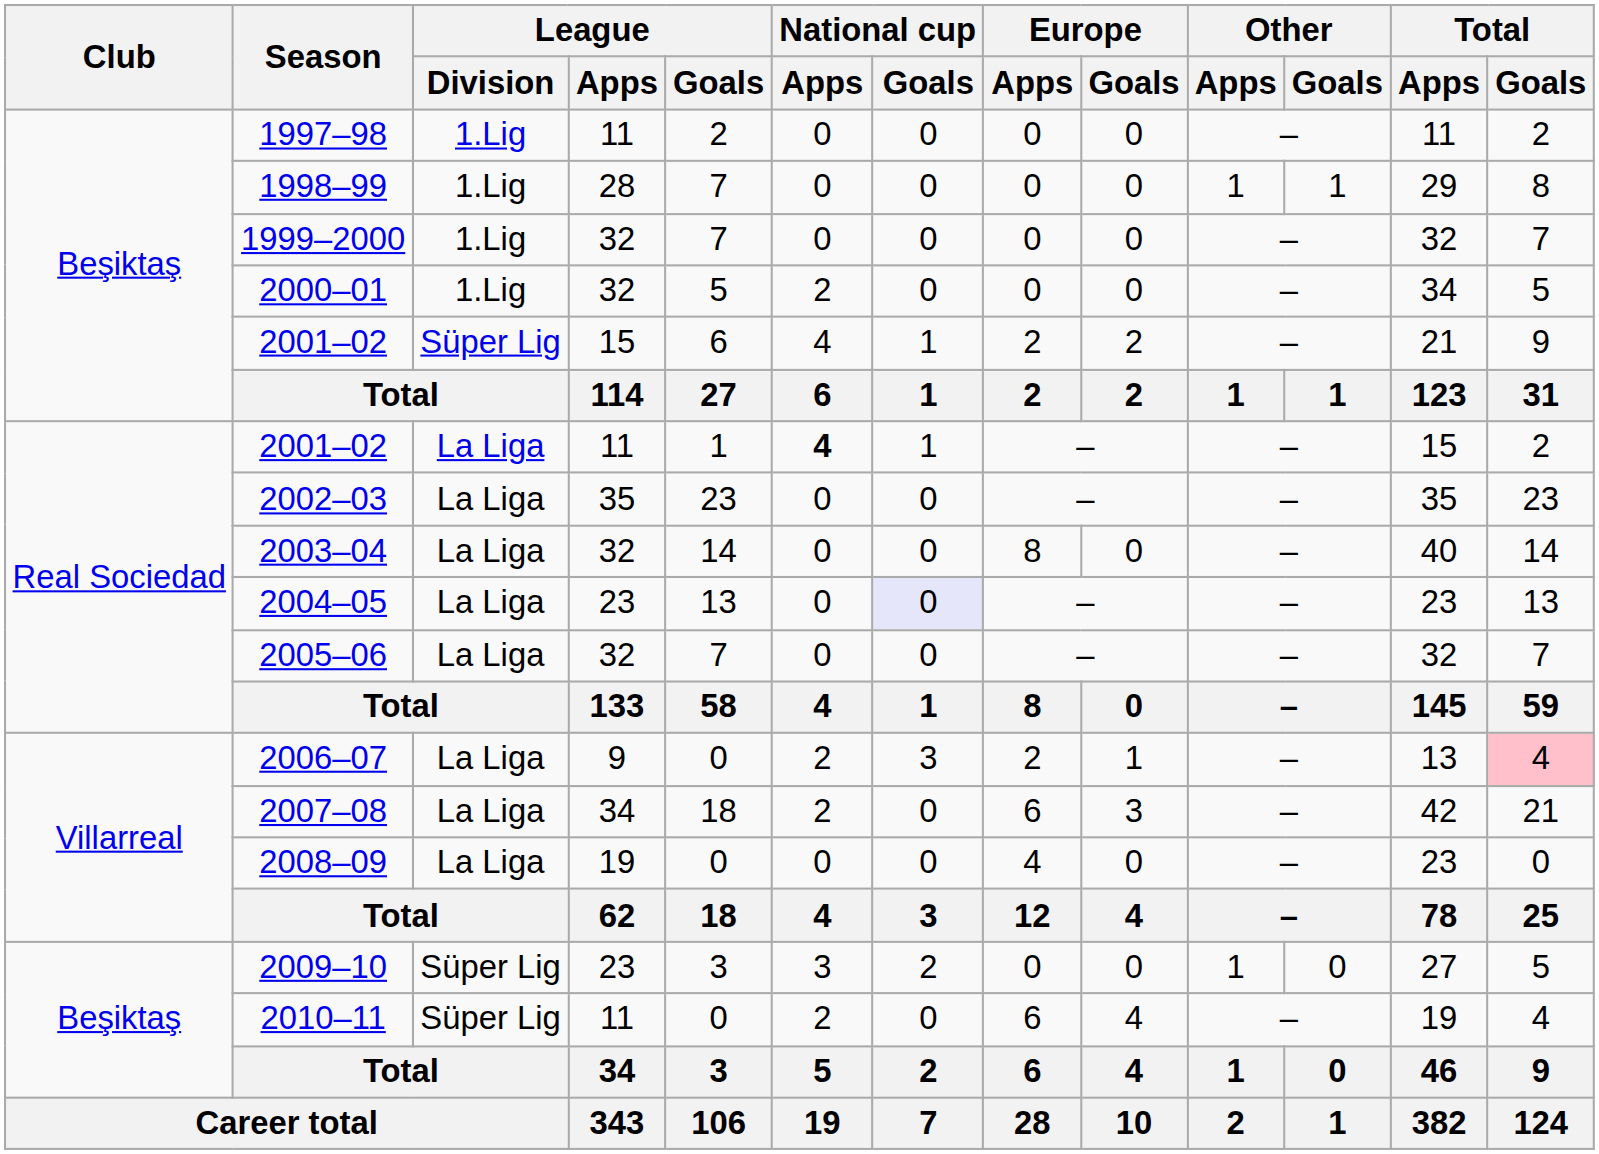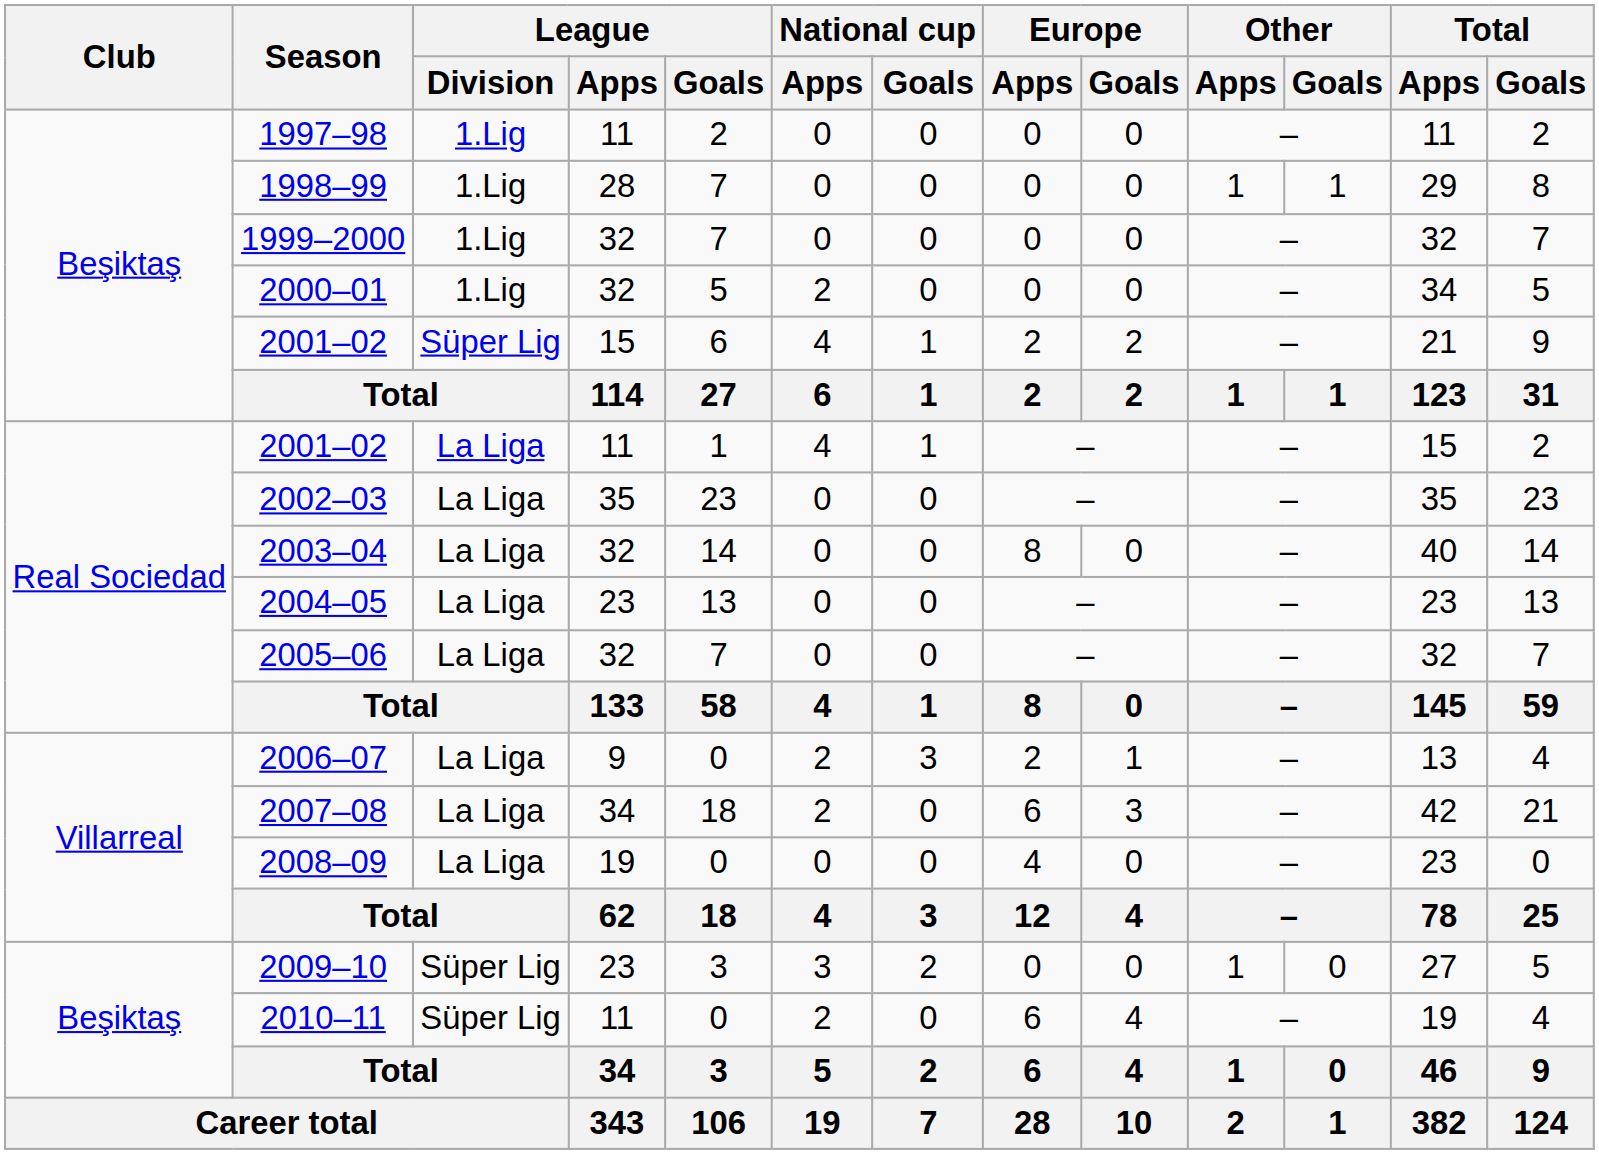(822, 446) bold -> (822, 446) normal
(928, 602) lavender background -> (928, 602) no background
(1541, 758) pink background -> (1541, 758) no background
